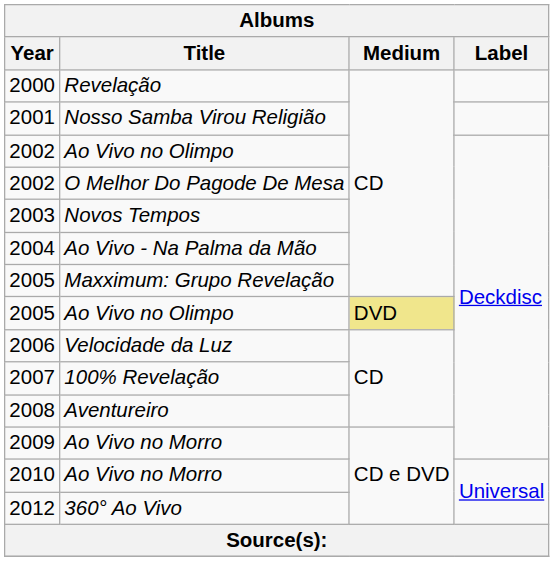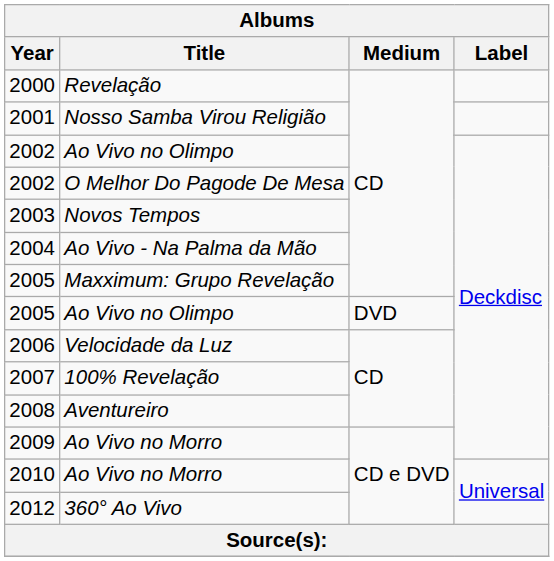(375, 313) khaki background -> (375, 313) no background
